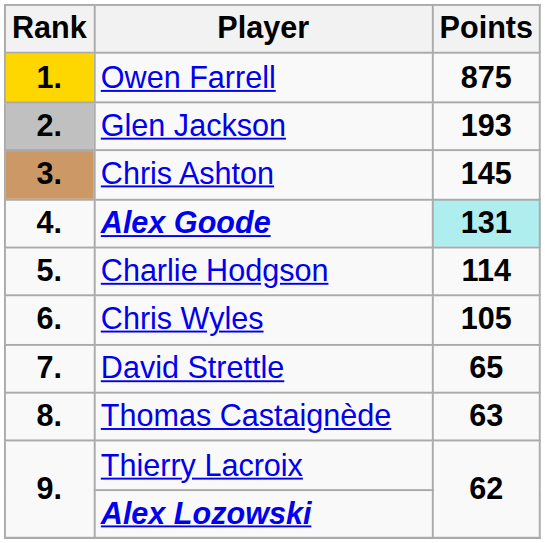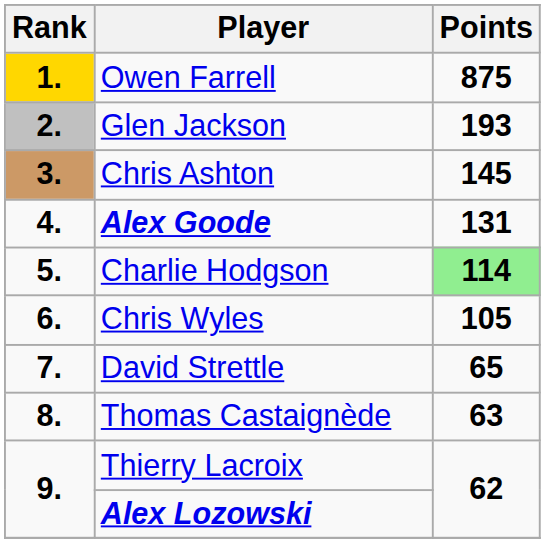(486, 222) paleturquoise background -> (486, 222) no background
(486, 271) no background -> (486, 271) lightgreen background
